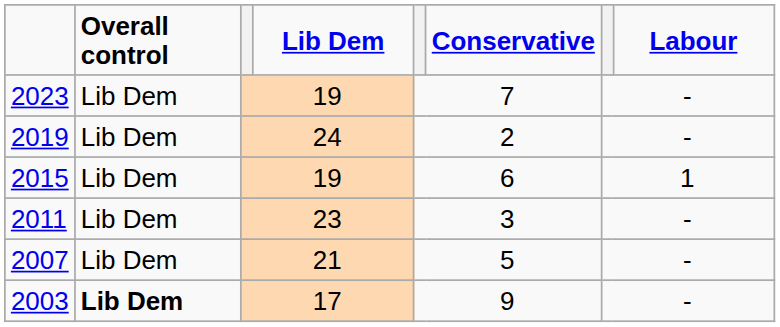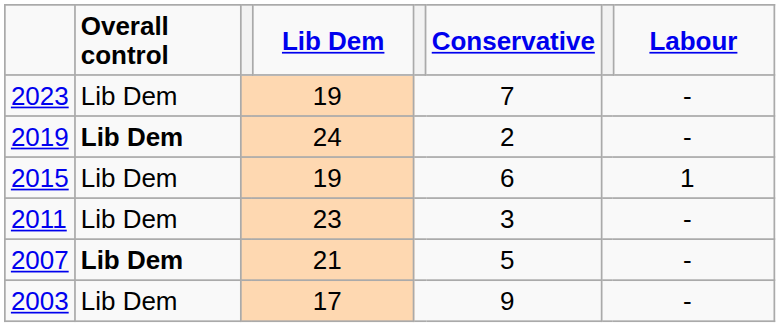(129, 137) normal -> (132, 137) bold
(129, 260) normal -> (132, 260) bold
(132, 302) bold -> (129, 302) normal
